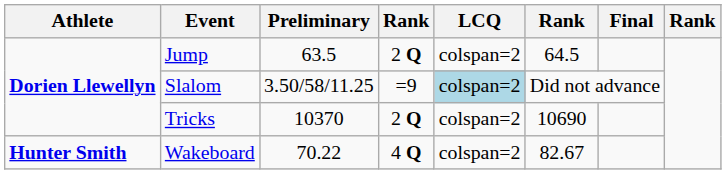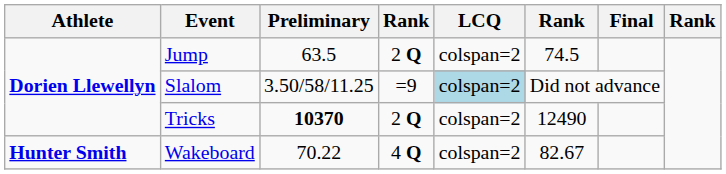(562, 54) 64.5 -> (562, 54) 74.5
(319, 119) normal -> (319, 119) bold
(562, 119) 10690 -> (562, 119) 12490
